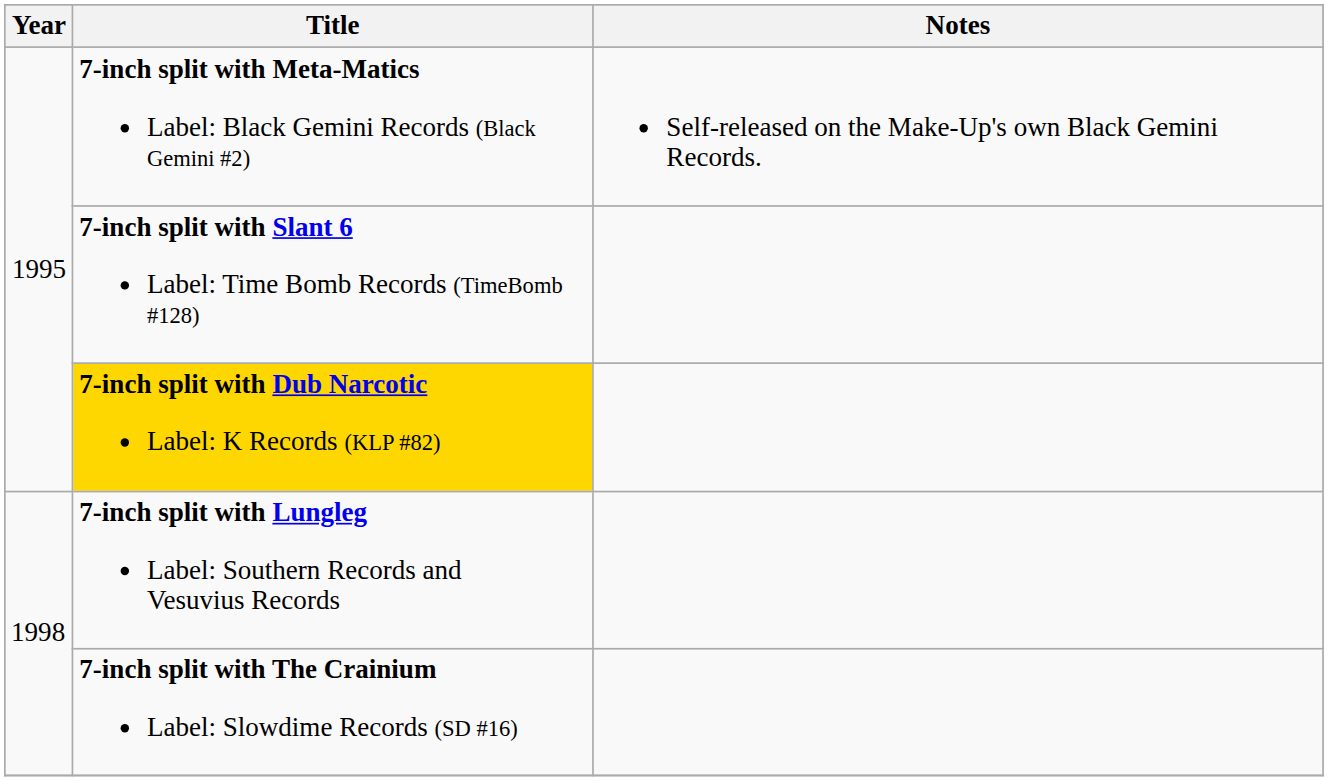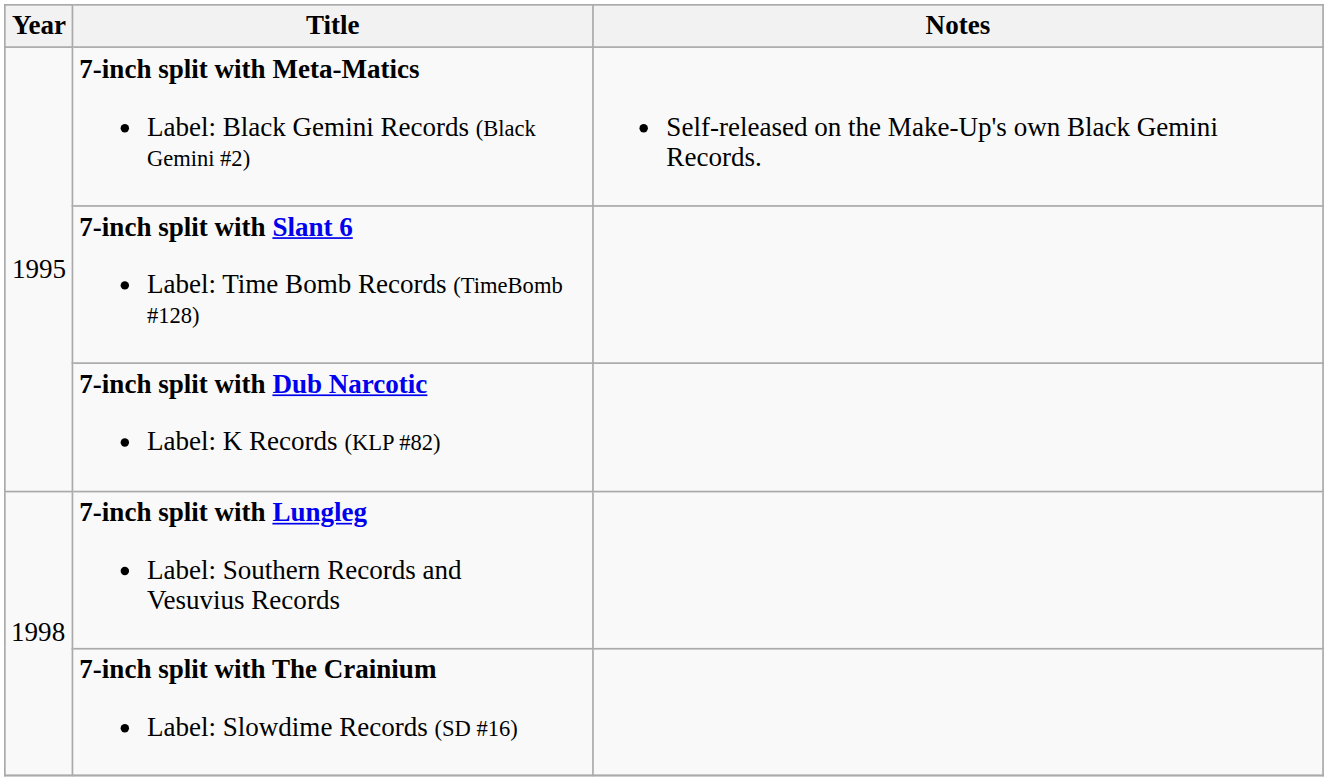(333, 414) gold background -> (333, 414) no background
